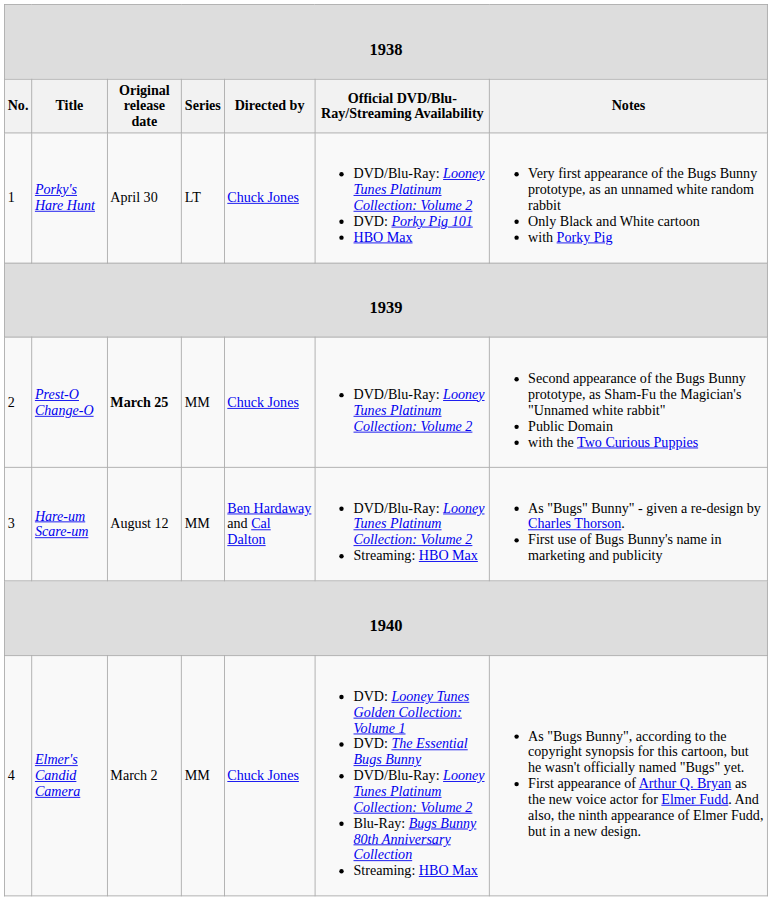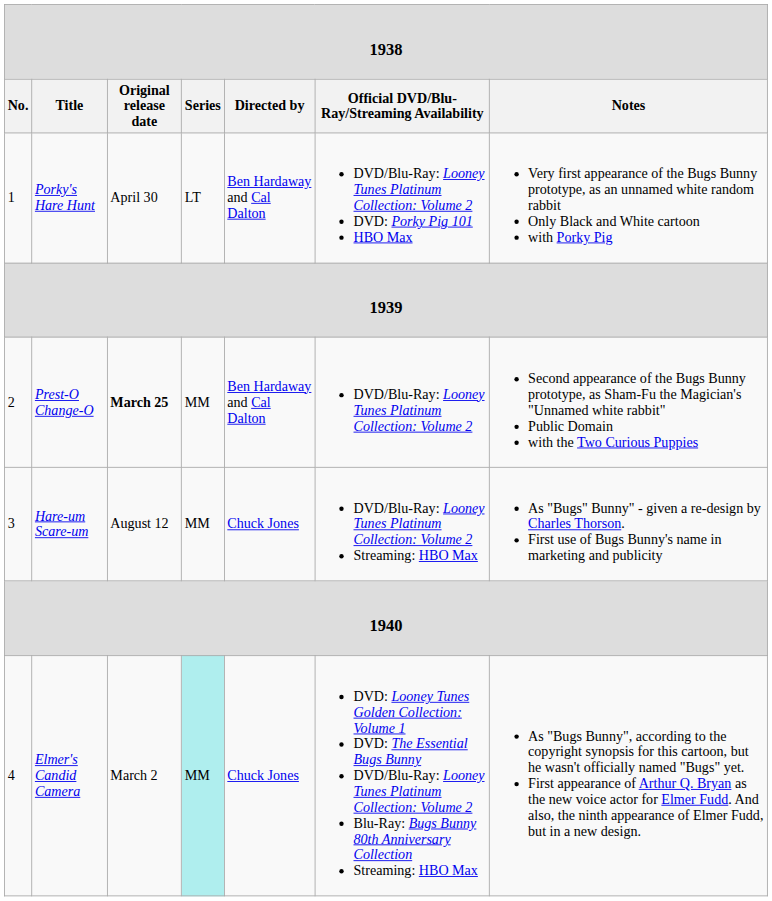(263, 197) Chuck Jones -> (269, 197) Ben Hardaway and Cal Dalton
(263, 402) Chuck Jones -> (269, 402) Ben Hardaway and Cal Dalton
(269, 524) Ben Hardaway and Cal Dalton -> (263, 524) Chuck Jones
(197, 775) no background -> (197, 775) paleturquoise background
